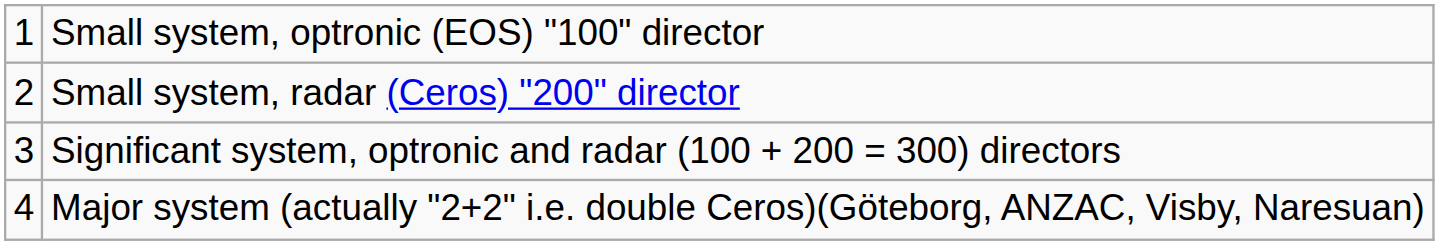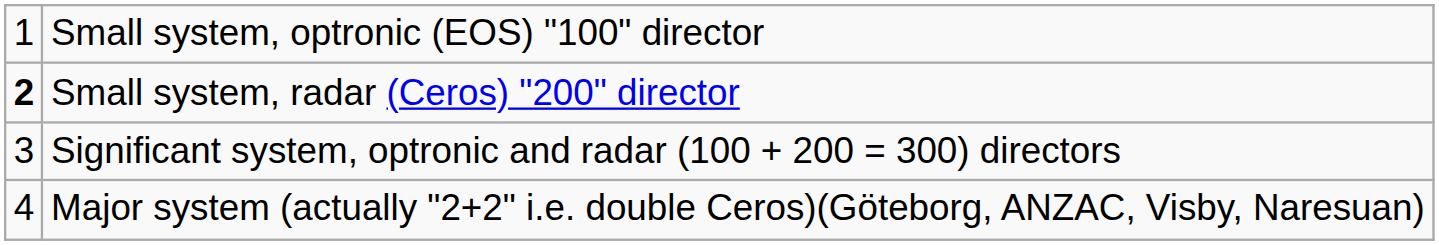(24, 92) normal -> (24, 92) bold
